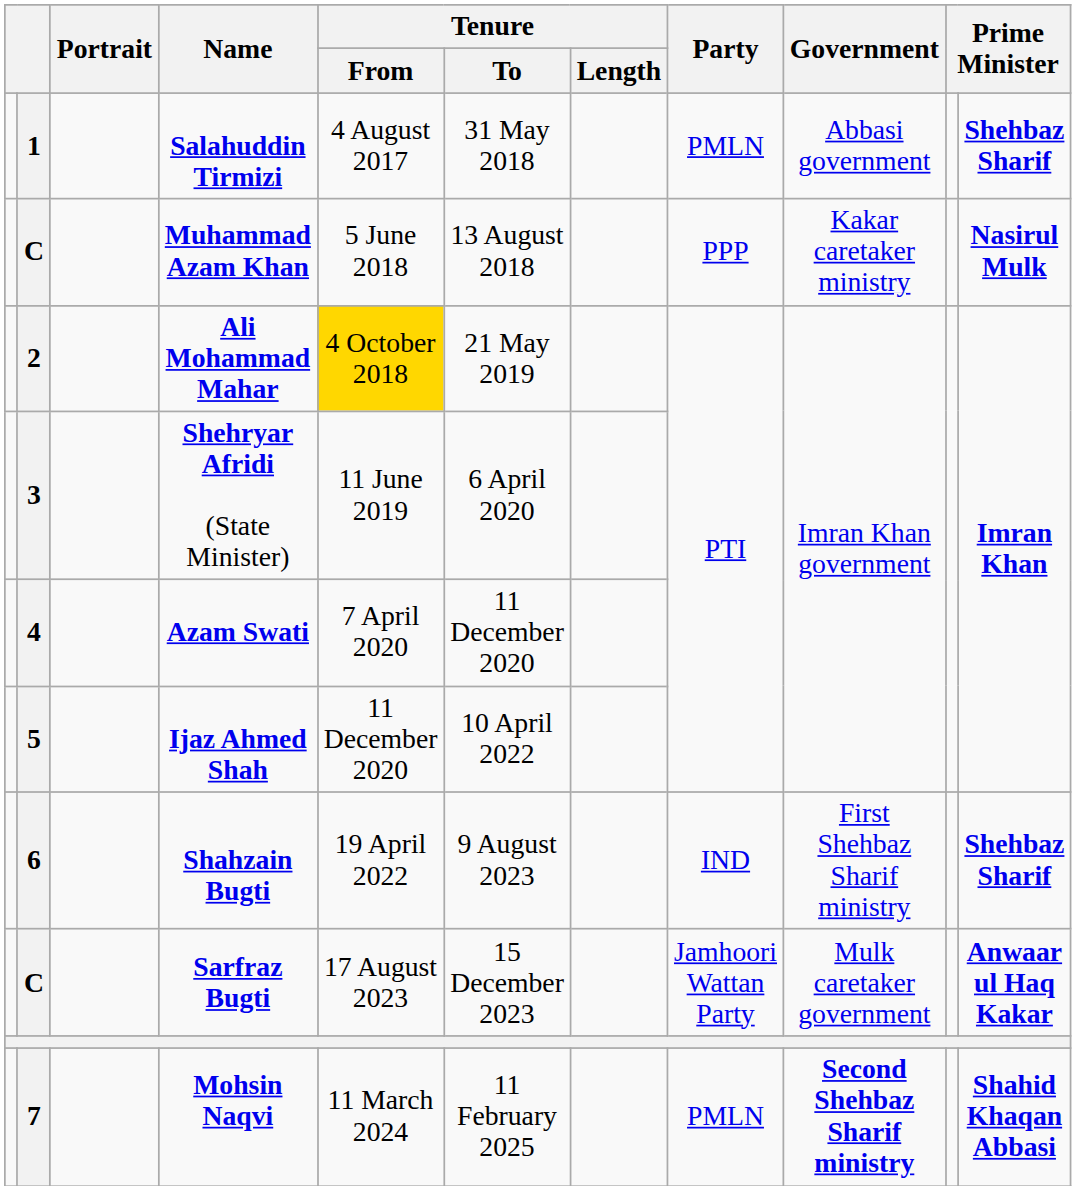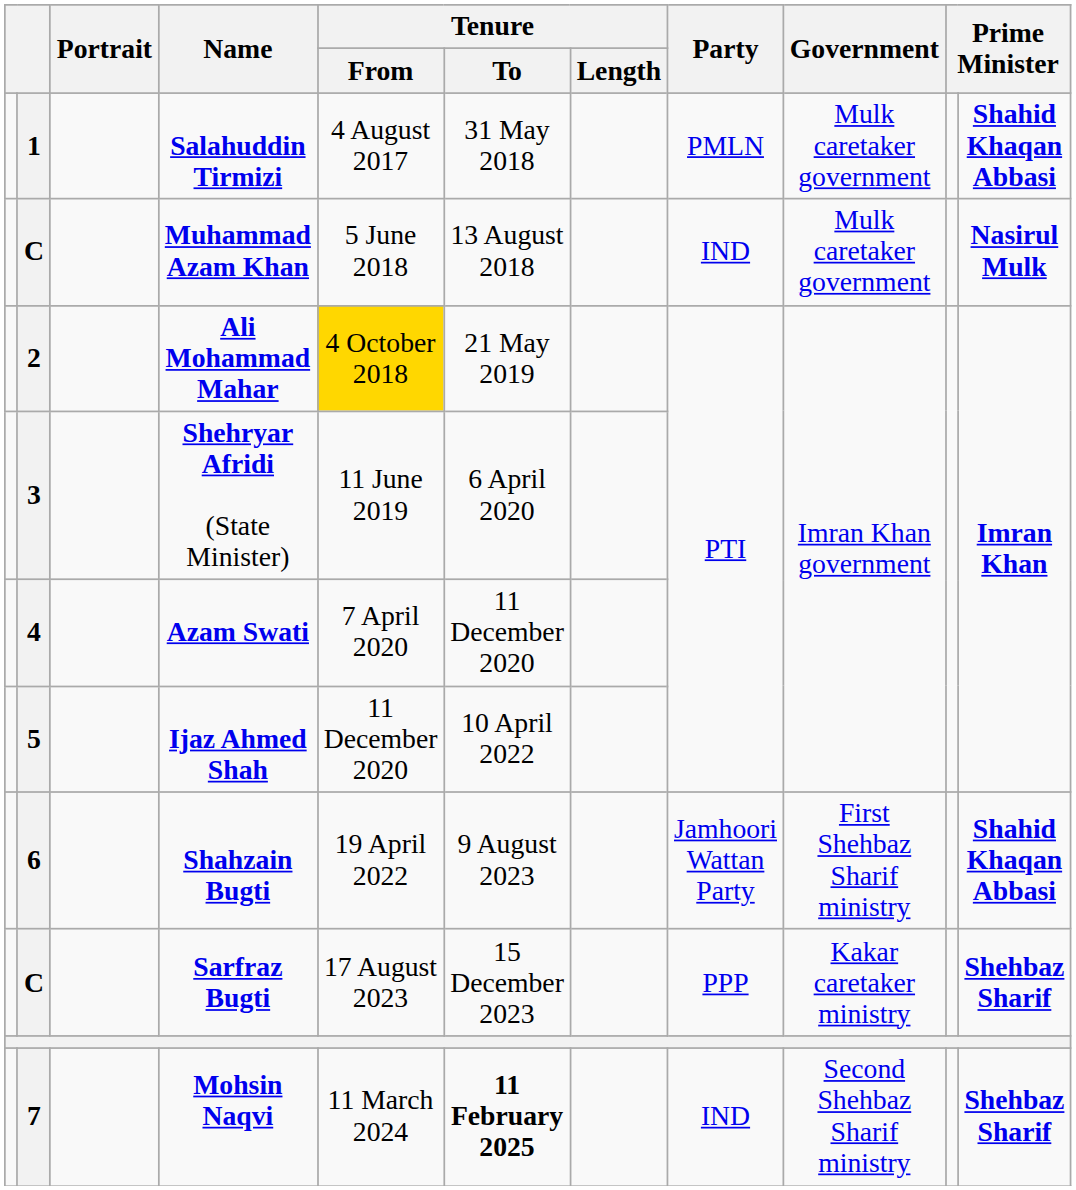(864, 145) Abbasi government -> (864, 145) Mulk caretaker government
(1014, 145) Shehbaz Sharif -> (1014, 145) Shahid Khaqan Abbasi
(726, 251) PPP -> (725, 251) IND
(864, 251) Kakar caretaker ministry -> (864, 251) Mulk caretaker government
(725, 860) IND -> (726, 860) Jamhoori Wattan Party
(1014, 860) Shehbaz Sharif -> (1014, 860) Shahid Khaqan Abbasi
(726, 982) Jamhoori Wattan Party -> (726, 982) PPP
(864, 982) Mulk caretaker government -> (864, 982) Kakar caretaker ministry
(1014, 982) Anwaar ul Haq Kakar -> (1014, 982) Shehbaz Sharif
(507, 1116) normal -> (507, 1116) bold
(726, 1116) PMLN -> (725, 1116) IND
(864, 1116) bold -> (864, 1116) normal
(1014, 1116) Shahid Khaqan Abbasi -> (1014, 1116) Shehbaz Sharif
